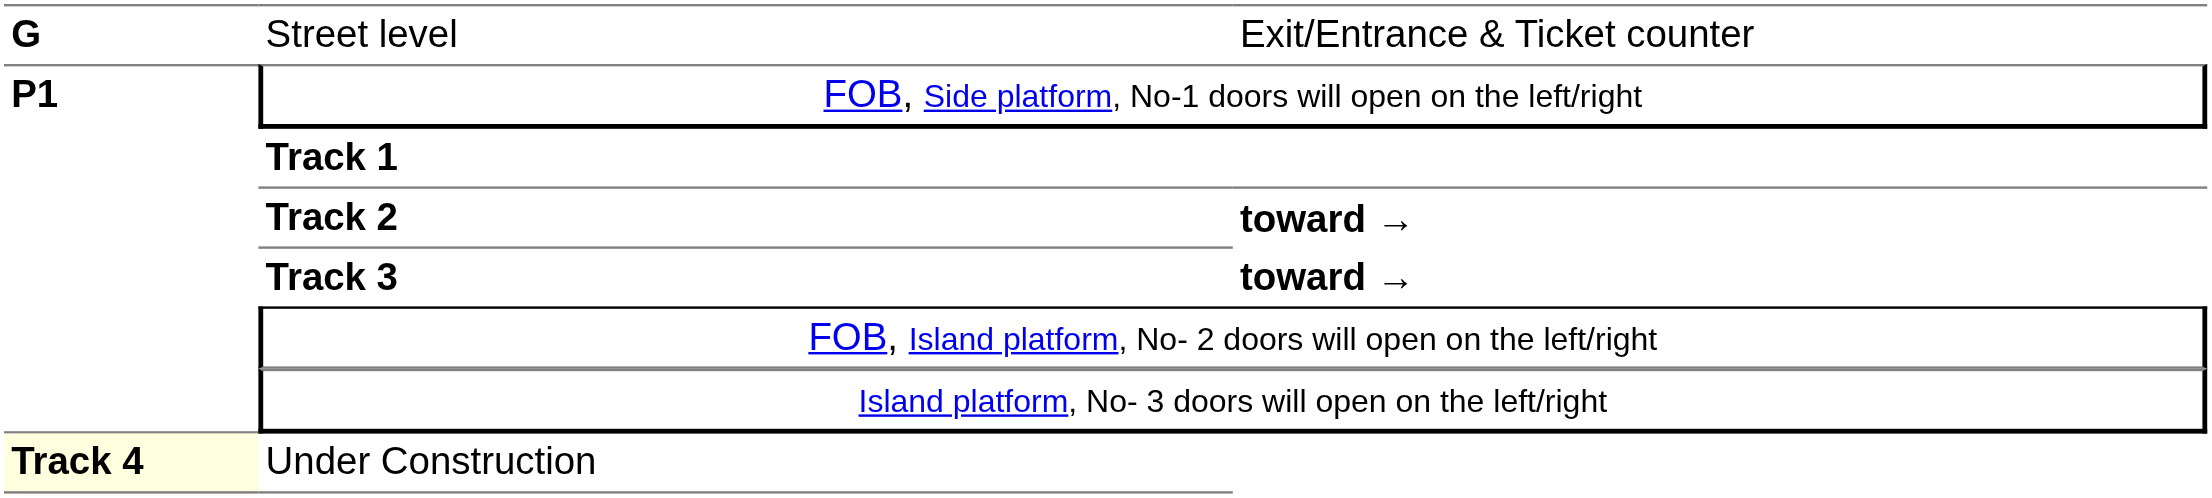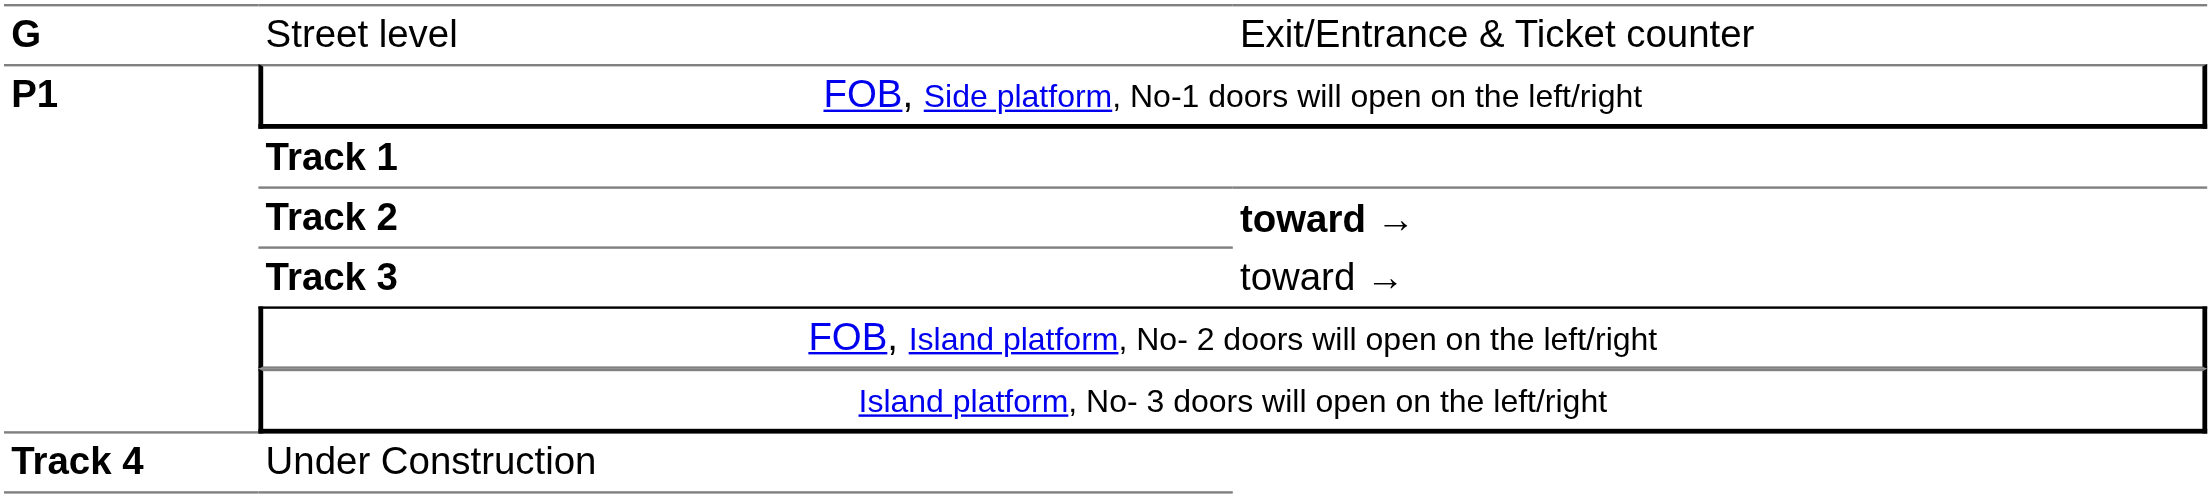(1327, 276) bold -> (1322, 276) normal
(77, 461) lightyellow background -> (77, 461) no background
